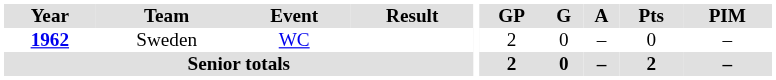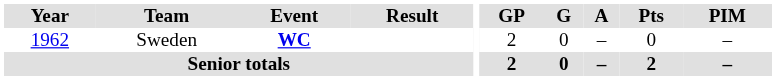(50, 39) bold -> (50, 39) normal
(294, 39) normal -> (294, 39) bold
